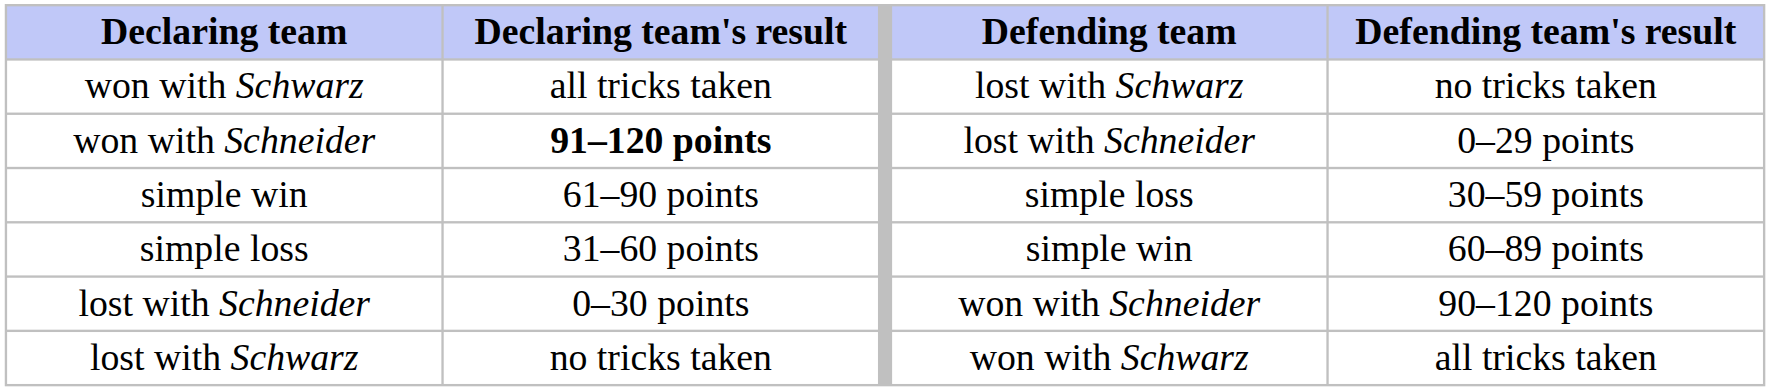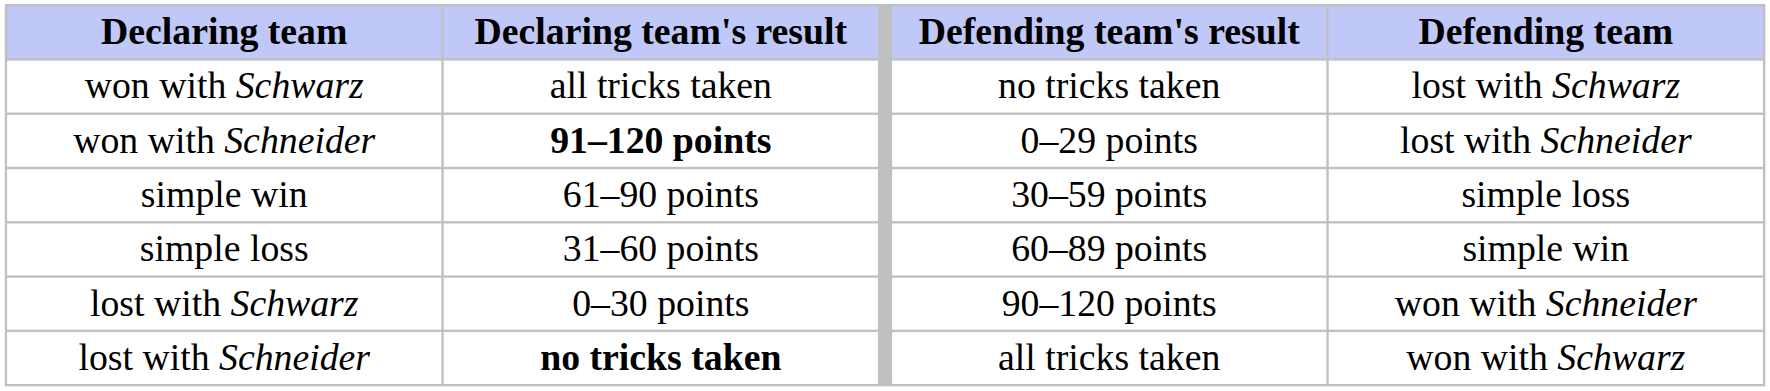columns swapped: (1546, 31) <-> (1109, 31)
(224, 303) lost with Schneider -> (224, 303) lost with Schwarz
(224, 357) lost with Schwarz -> (224, 357) lost with Schneider
(661, 357) normal -> (661, 357) bold
